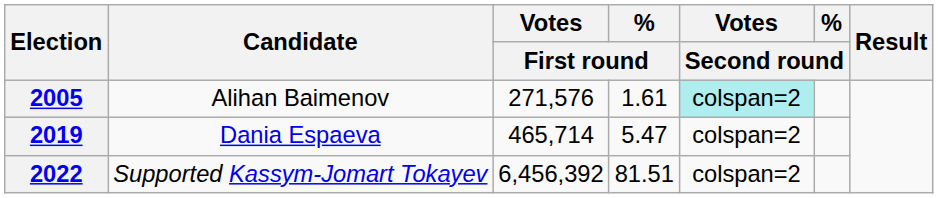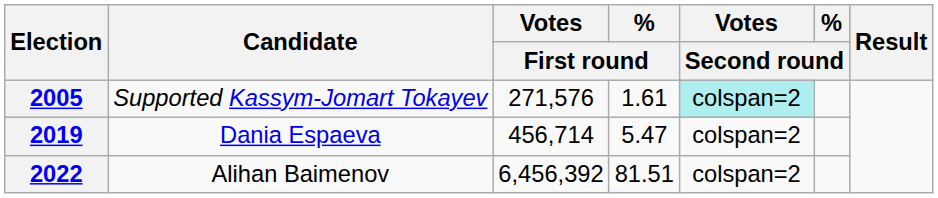(300, 98) Alihan Baimenov -> (300, 98) Supported Kassym-Jomart Tokayev
(551, 135) 465,714 -> (551, 135) 456,714
(300, 173) Supported Kassym-Jomart Tokayev -> (300, 173) Alihan Baimenov
